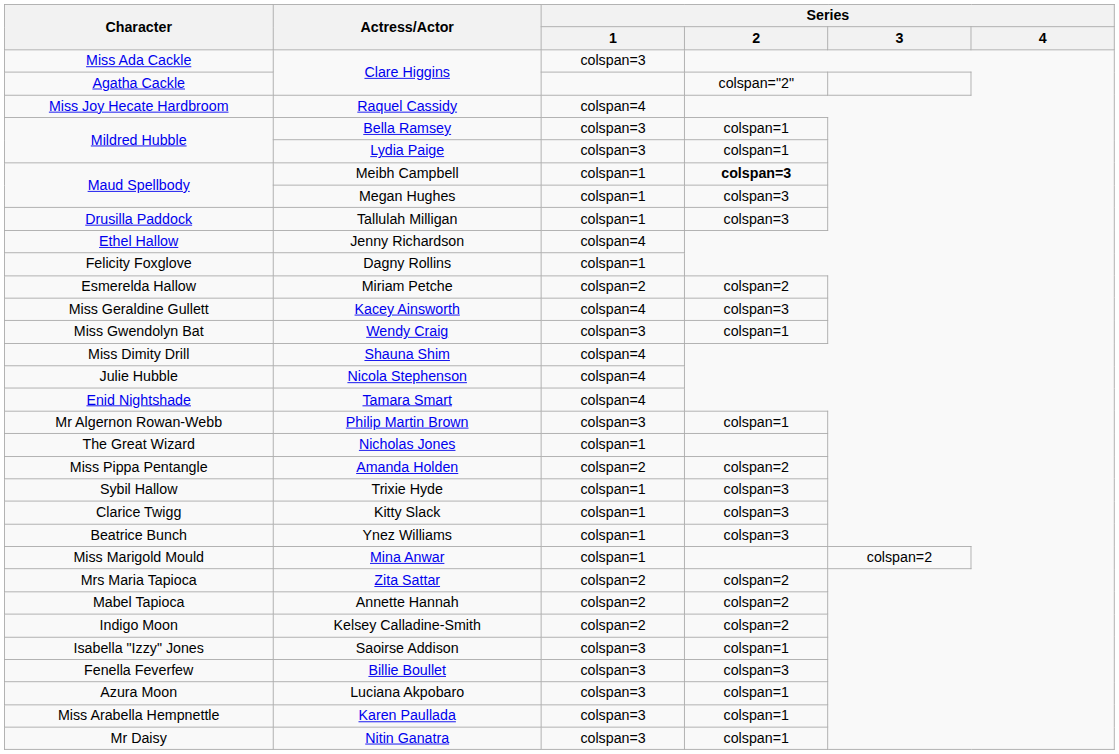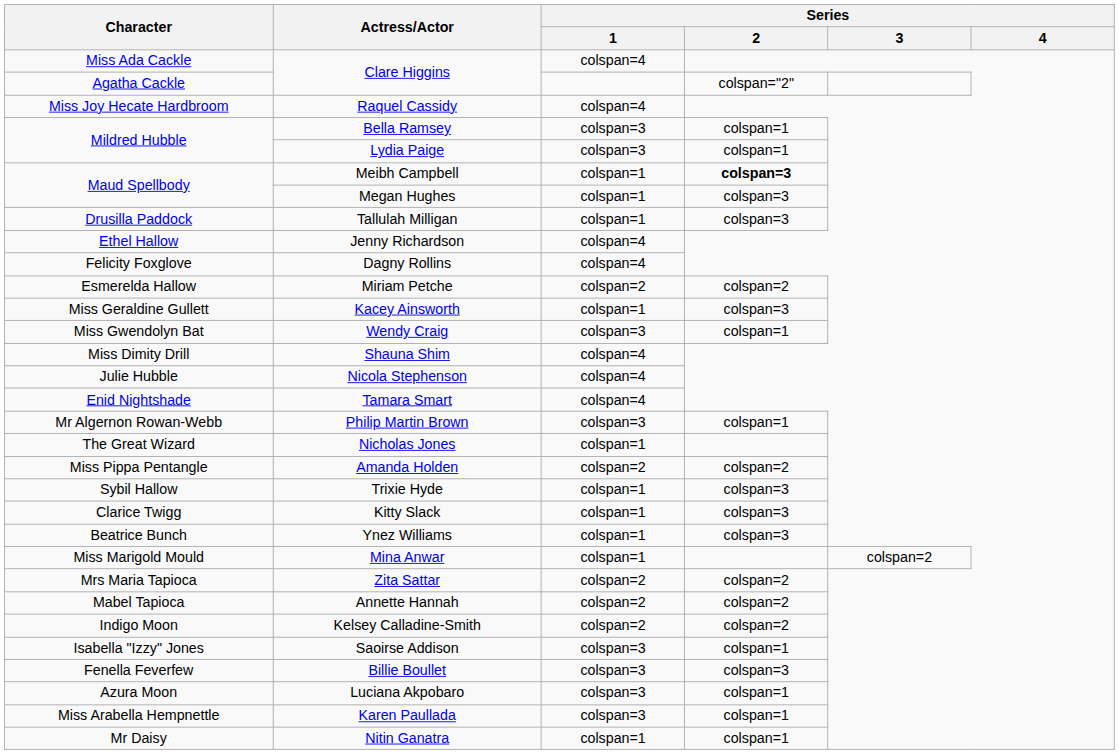(613, 60) colspan=3 -> (613, 60) colspan=4
(613, 264) colspan=1 -> (613, 264) colspan=4
(613, 309) colspan=4 -> (613, 309) colspan=1
(613, 738) colspan=3 -> (613, 738) colspan=1
